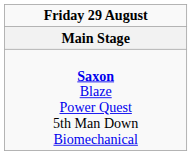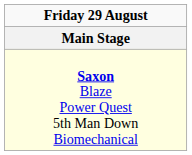(96, 107) no background -> (96, 107) lightyellow background
